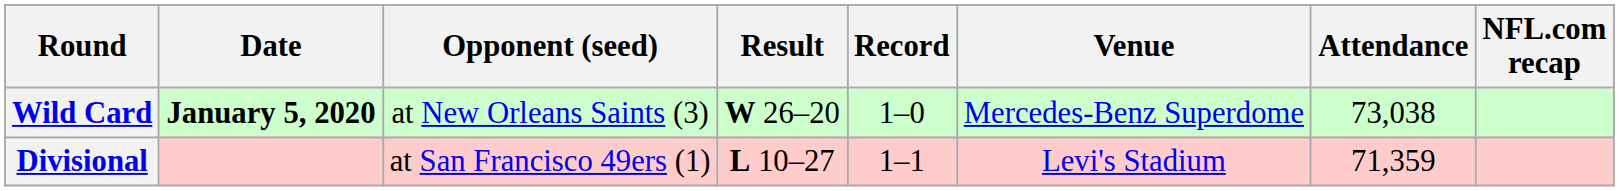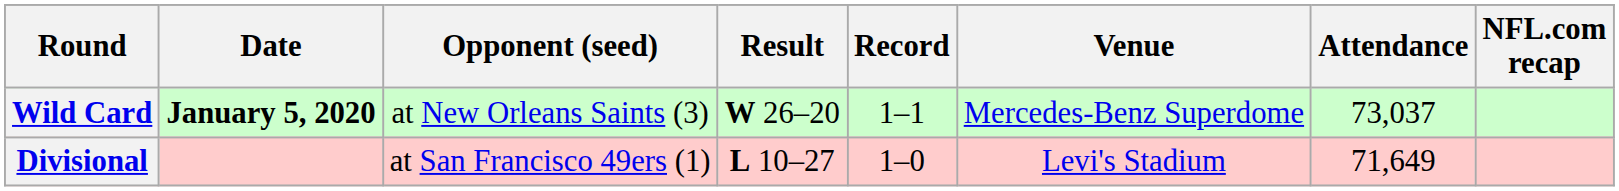(902, 112) 1–0 -> (902, 112) 1–1
(1393, 112) 73,038 -> (1393, 112) 73,037
(902, 160) 1–1 -> (902, 160) 1–0
(1393, 160) 71,359 -> (1393, 160) 71,649
